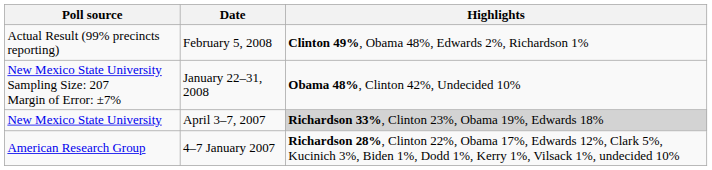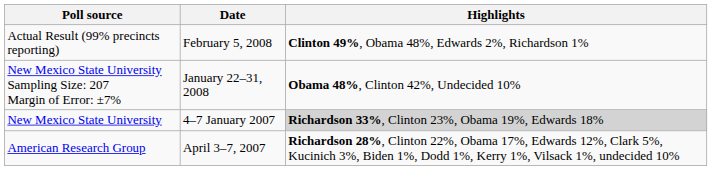(224, 120) April 3–7, 2007 -> (229, 120) 4–7 January 2007
(229, 148) 4–7 January 2007 -> (224, 148) April 3–7, 2007
